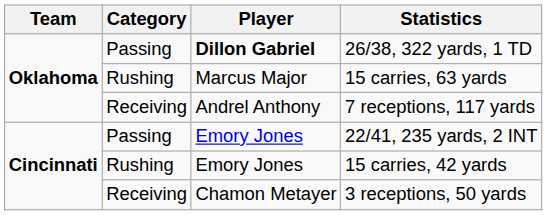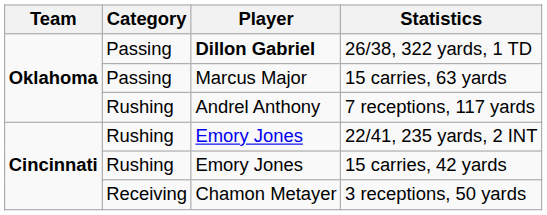(140, 77) Rushing -> (139, 77) Passing
(147, 107) Receiving -> (140, 107) Rushing
(139, 136) Passing -> (140, 136) Rushing
